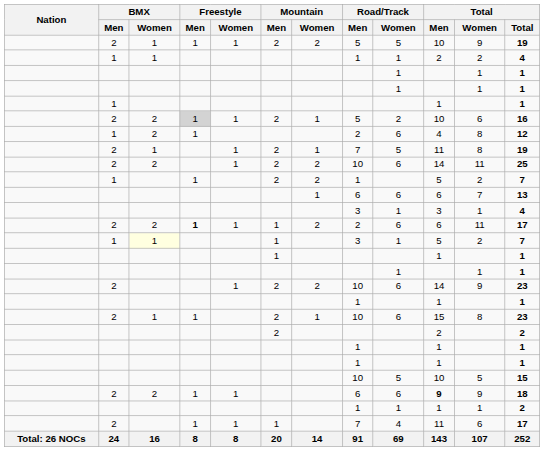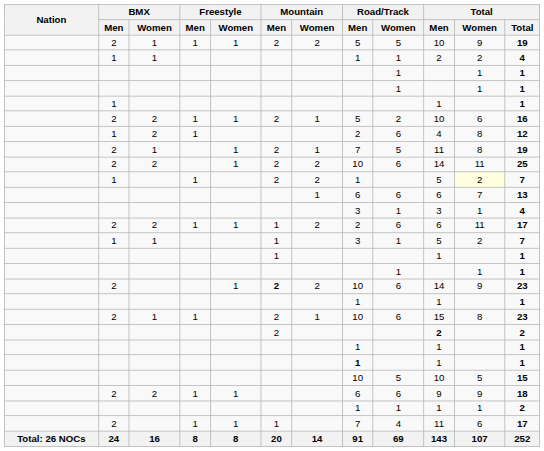(195, 119) lightgrey background -> (195, 119) no background
(480, 180) no background -> (480, 180) lightyellow background
(195, 226) bold -> (195, 226) normal
(154, 241) lightyellow background -> (154, 241) no background
(276, 287) normal -> (276, 287) bold
(439, 332) normal -> (439, 332) bold
(358, 363) normal -> (358, 363) bold
(439, 393) bold -> (439, 393) normal
